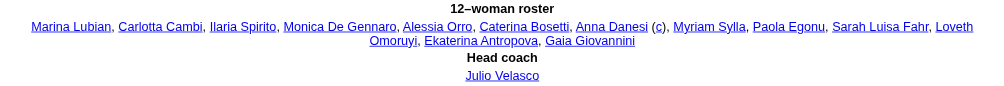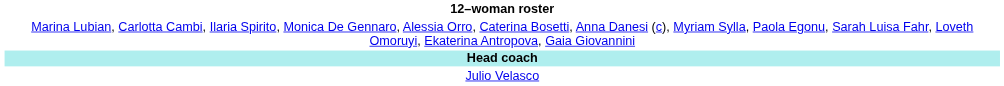(502, 58) no background -> (502, 58) paleturquoise background
